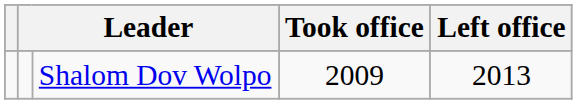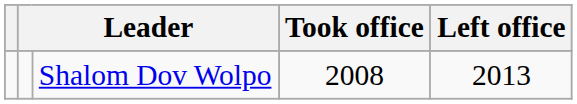(354, 74) 2009 -> (354, 74) 2008
